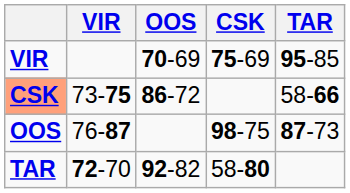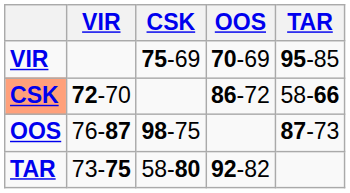columns swapped: (240, 22) <-> (171, 22)
(101, 95) 73-75 -> (101, 95) 72-70
(101, 168) 72-70 -> (101, 168) 73-75
